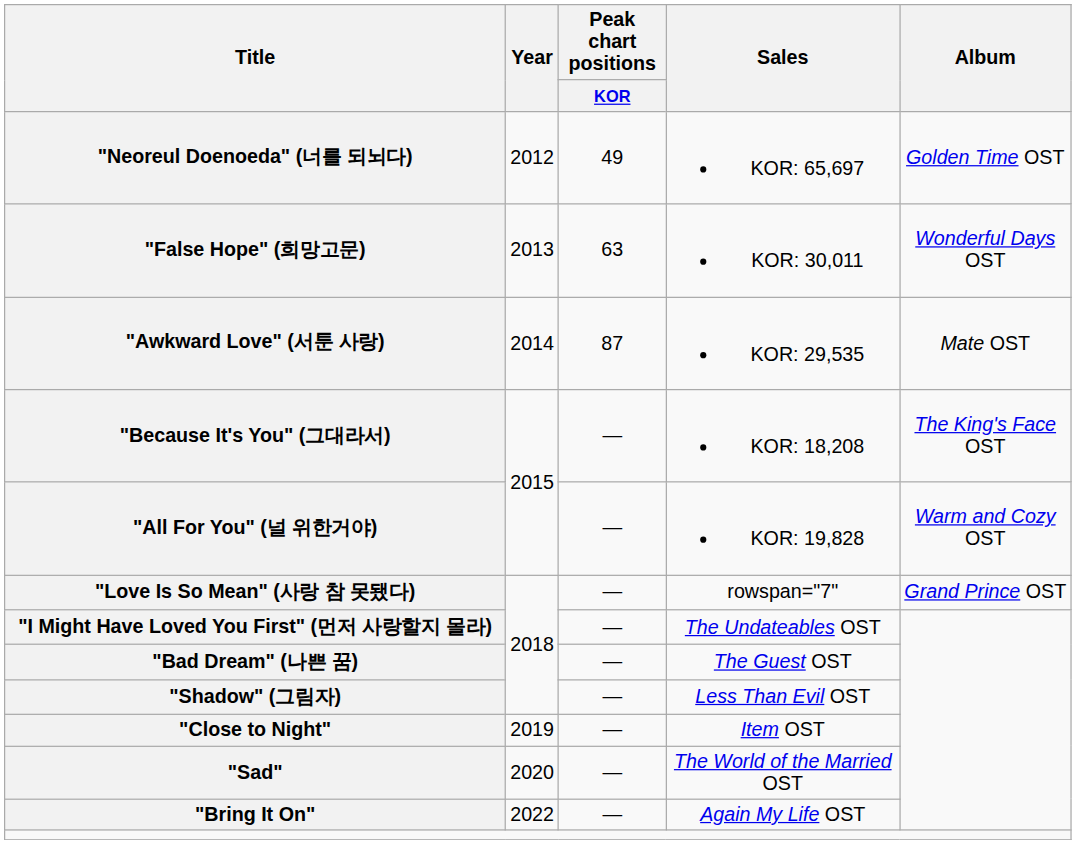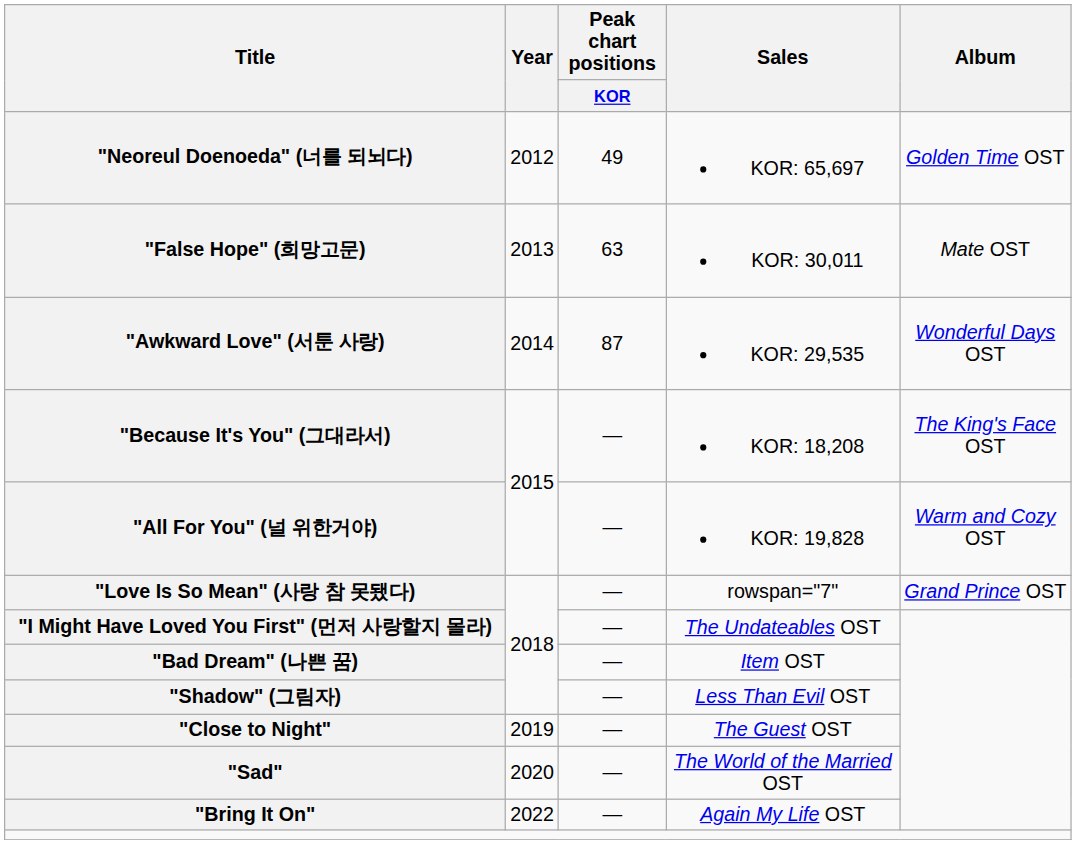(985, 250) Wonderful Days OST -> (985, 250) Mate OST
(985, 342) Mate OST -> (985, 342) Wonderful Days OST
(783, 662) The Guest OST -> (783, 662) Item OST
(783, 729) Item OST -> (783, 729) The Guest OST
